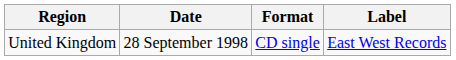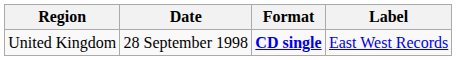(288, 42) normal -> (288, 42) bold
